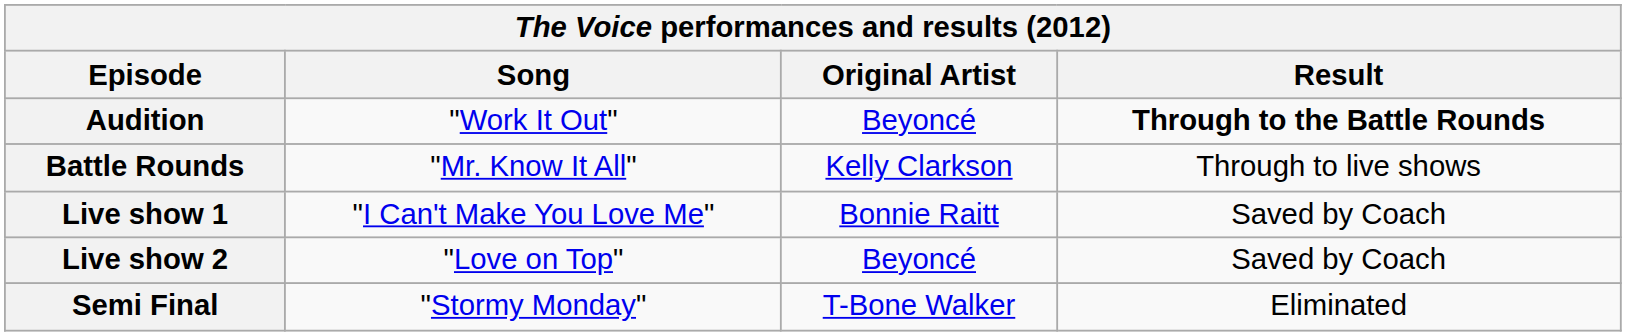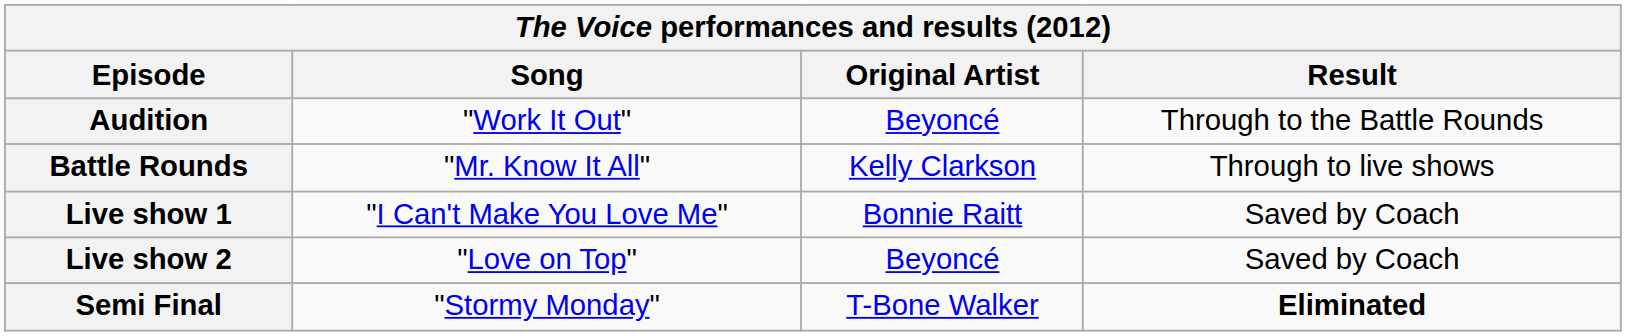(1339, 120) bold -> (1352, 120) normal
(1339, 306) normal -> (1352, 306) bold
